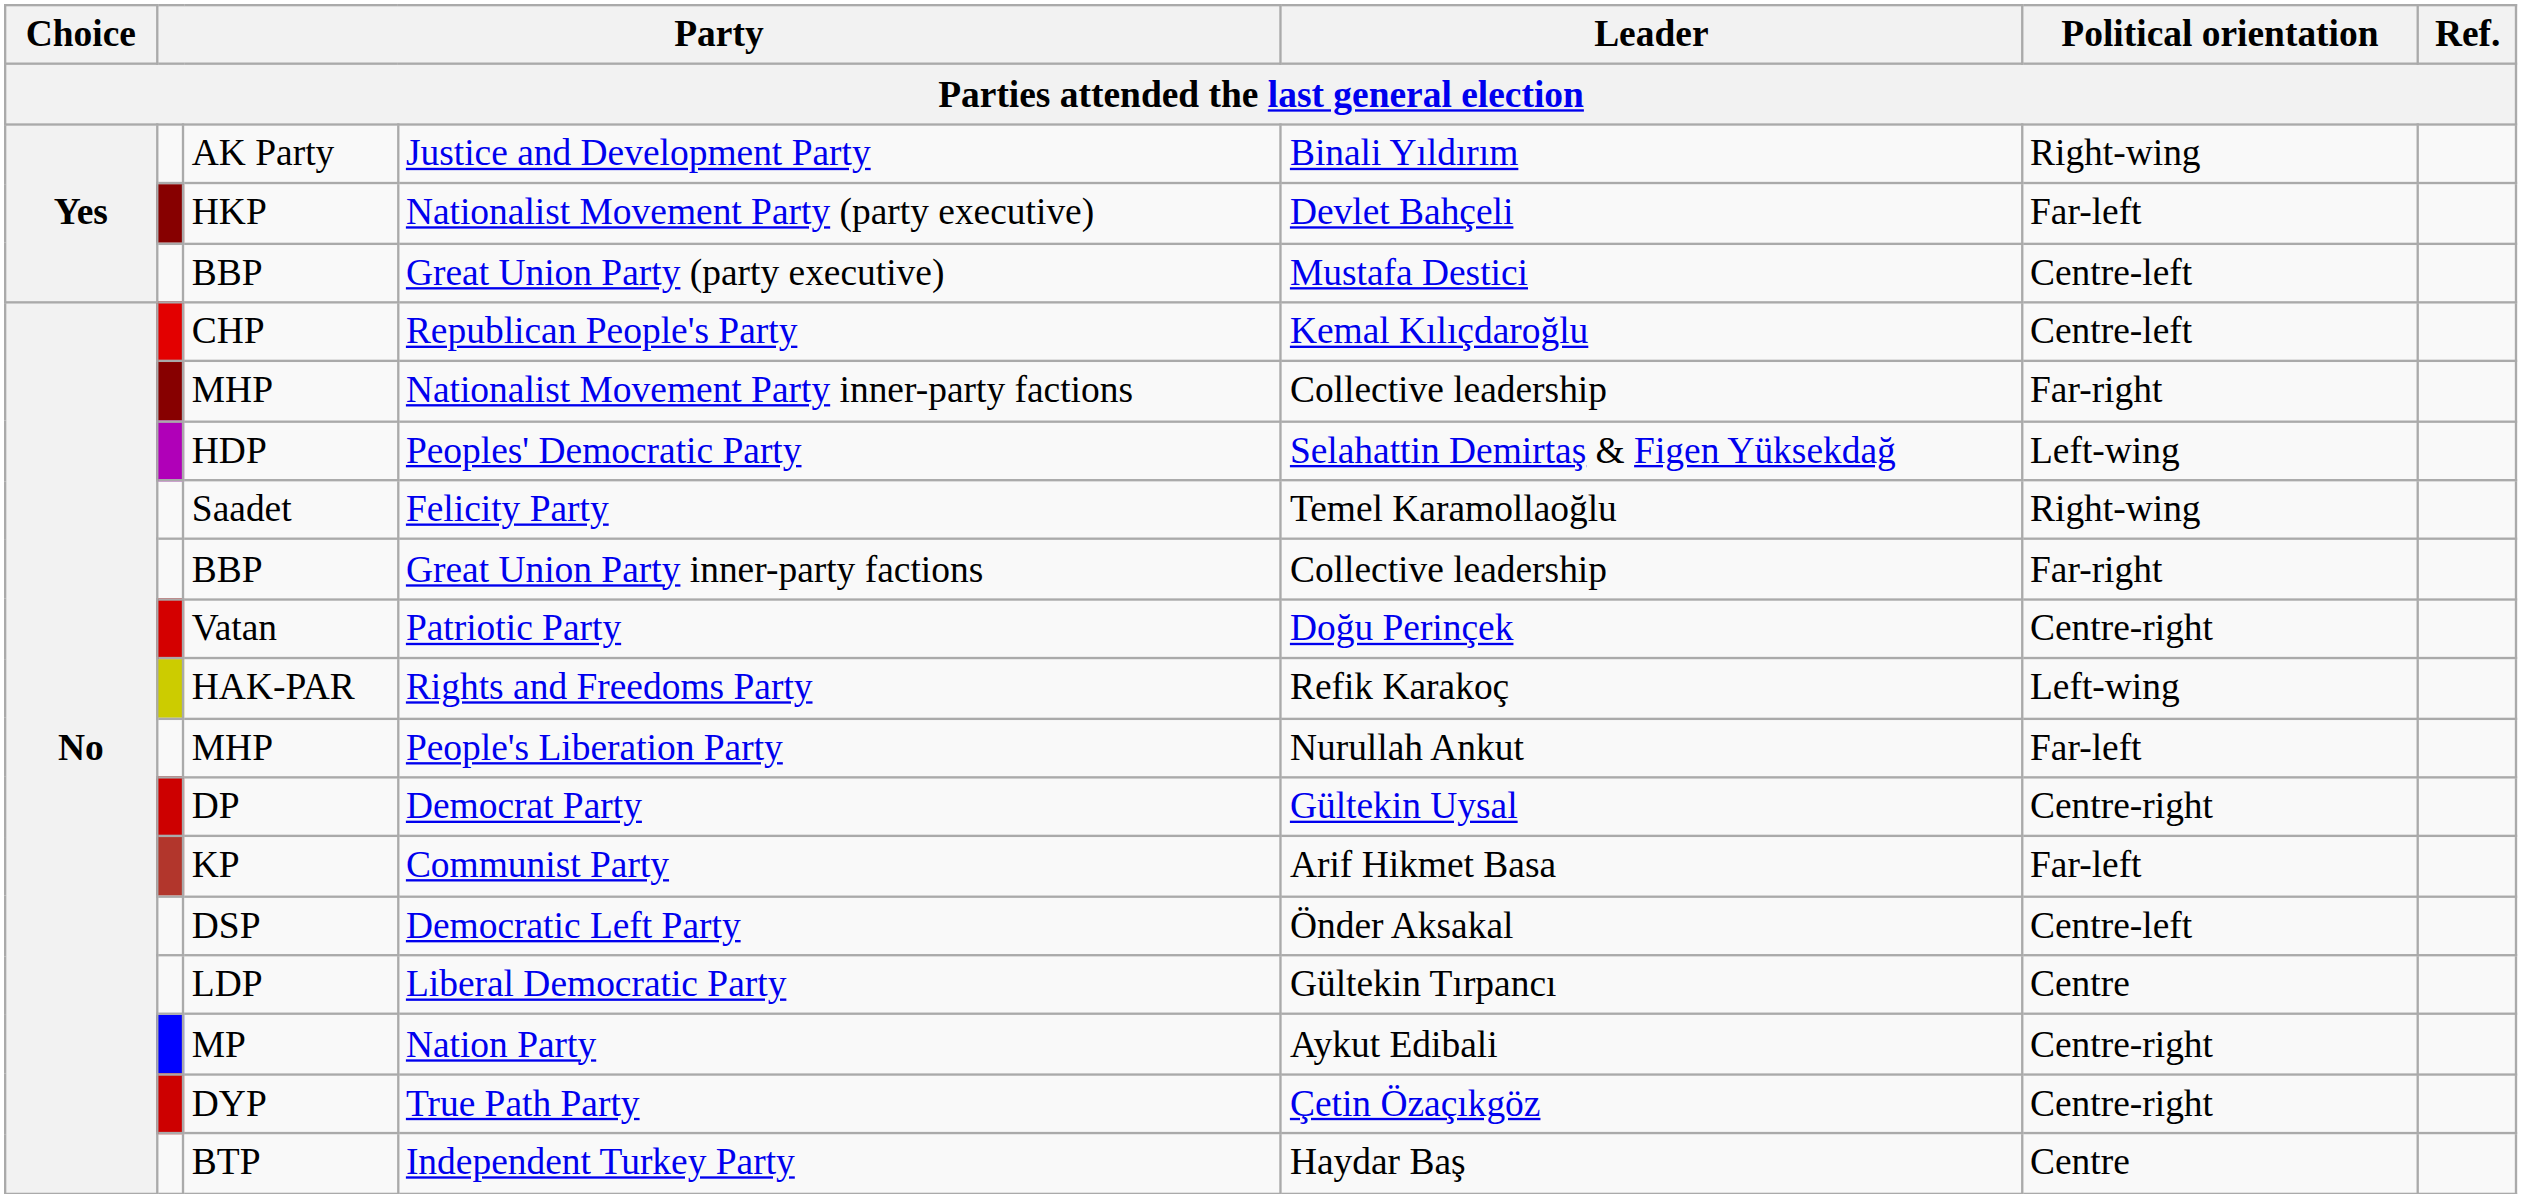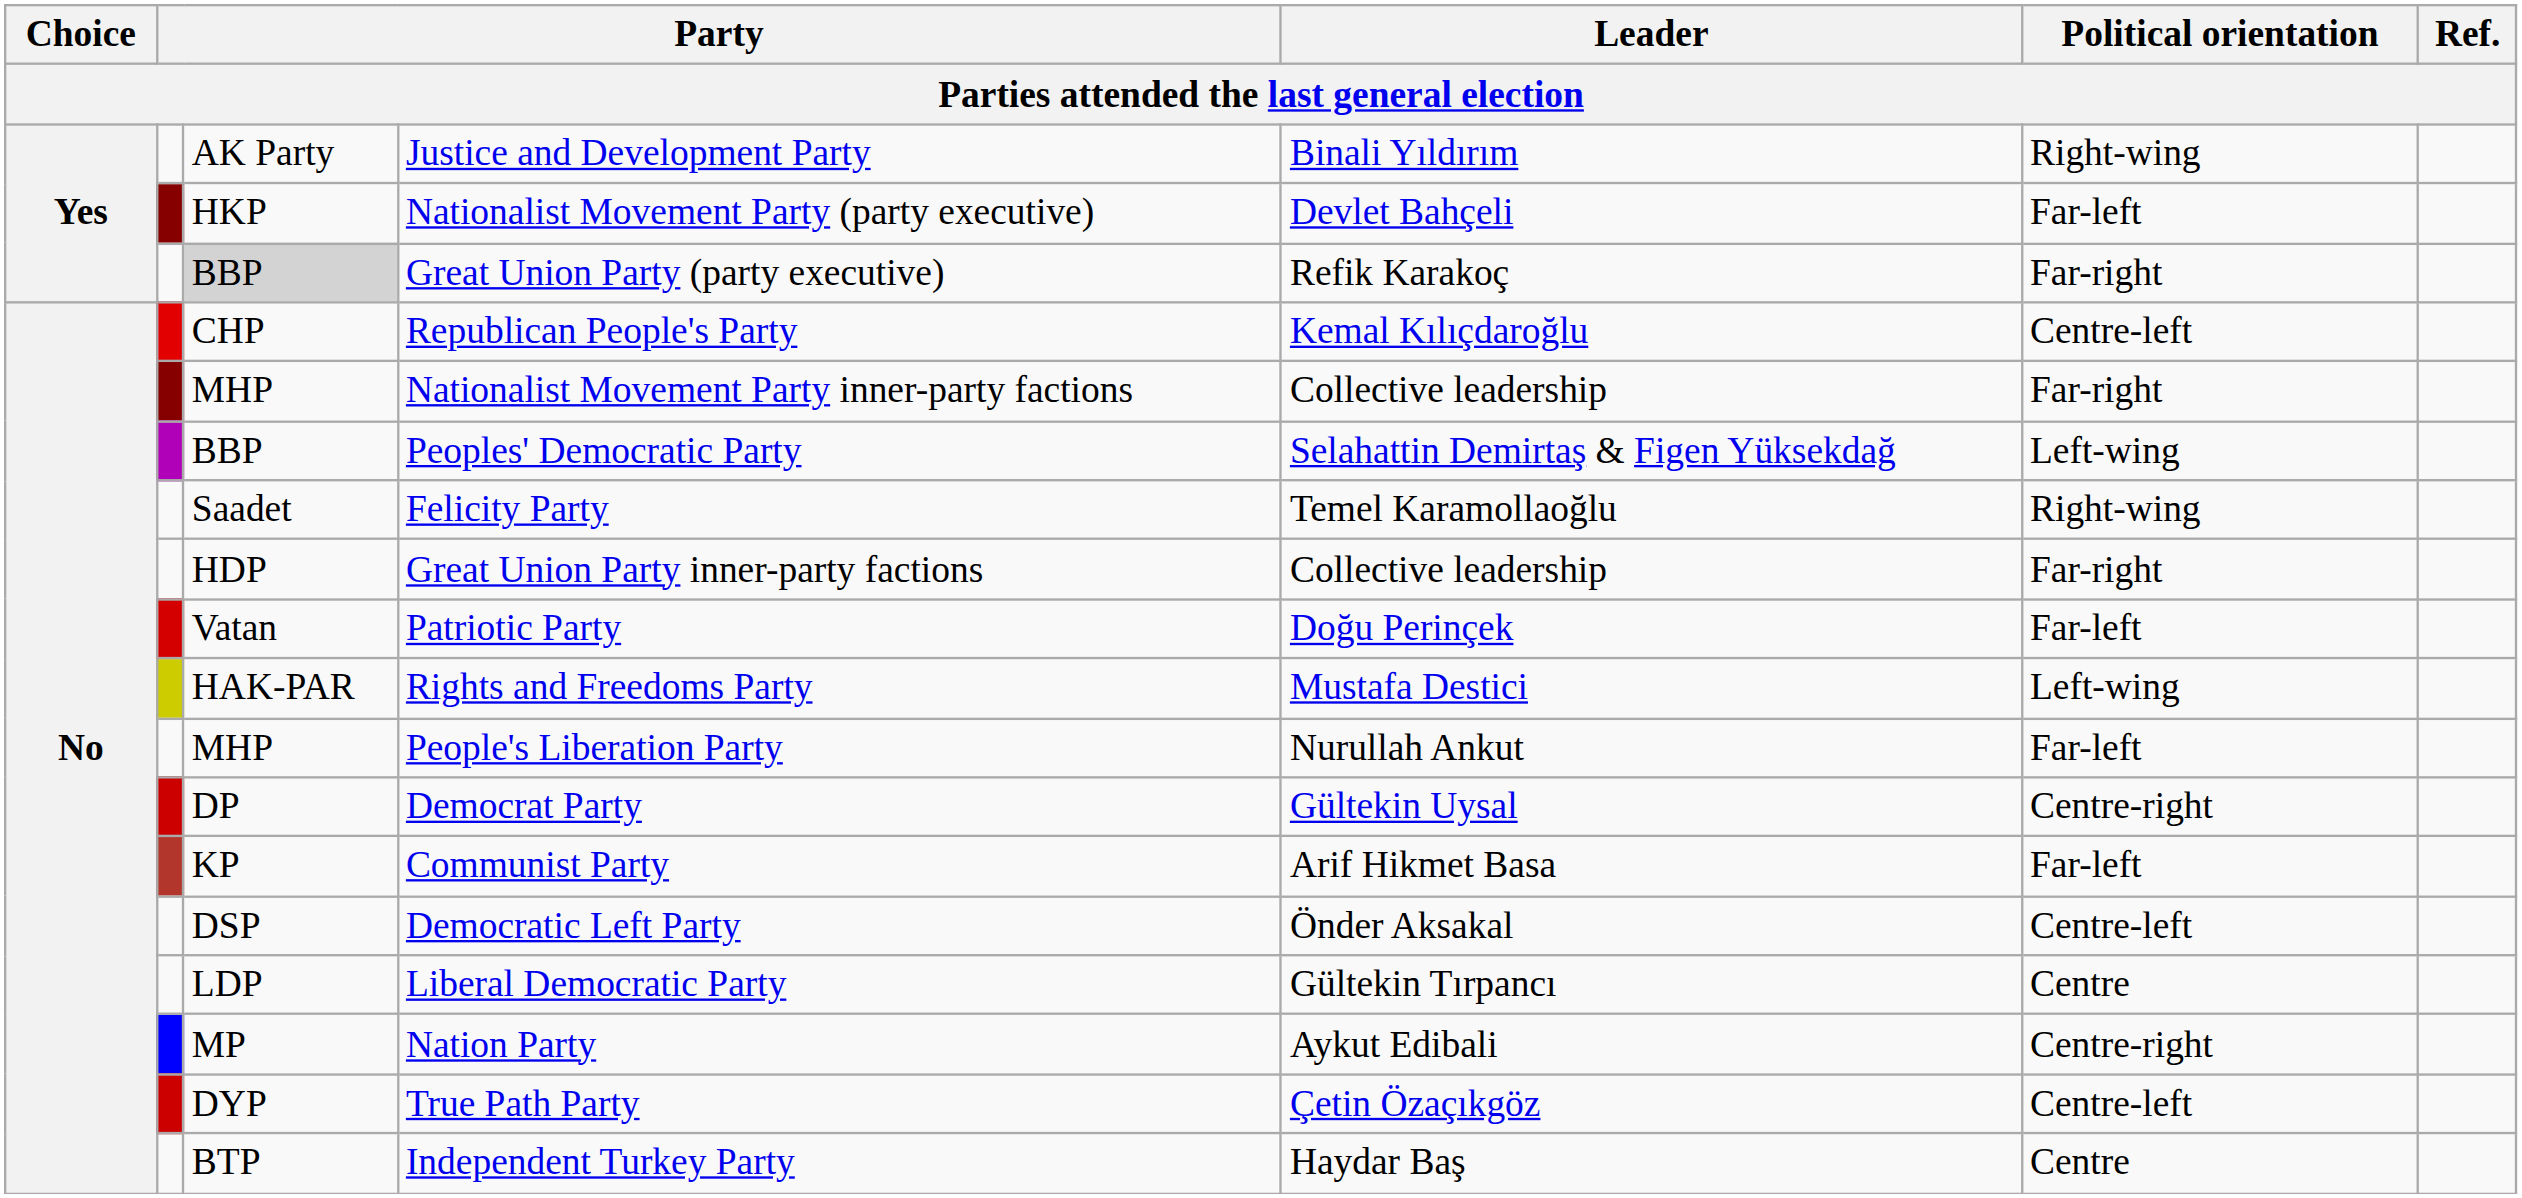(227, 271) no background -> (227, 271) lightgrey background
(1409, 271) Mustafa Destici -> (1400, 271) Refik Karakoç
(2111, 271) Centre-left -> (2096, 271) Far-right
(229, 449) HDP -> (227, 449) BBP
(227, 568) BBP -> (229, 568) HDP
(2121, 627) Centre-right -> (2086, 627) Far-left
(1400, 687) Refik Karakoç -> (1409, 687) Mustafa Destici
(2121, 1102) Centre-right -> (2111, 1102) Centre-left
